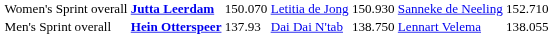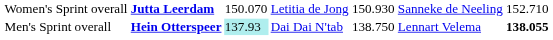(243, 26) no background -> (243, 26) paleturquoise background
(527, 26) normal -> (527, 26) bold
